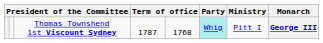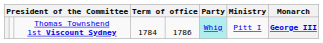(147, 32) 1787 -> (147, 32) 1784
(182, 32) 1768 -> (182, 32) 1786
